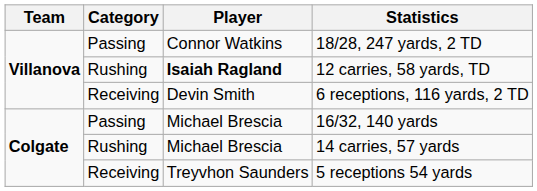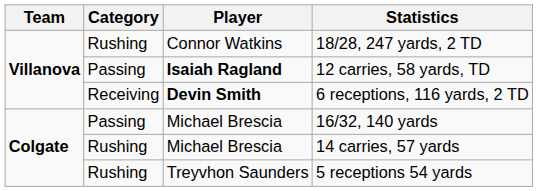(117, 43) Passing -> (118, 43) Rushing
(118, 69) Rushing -> (117, 69) Passing
(211, 95) normal -> (214, 95) bold
(123, 173) Receiving -> (118, 173) Rushing
